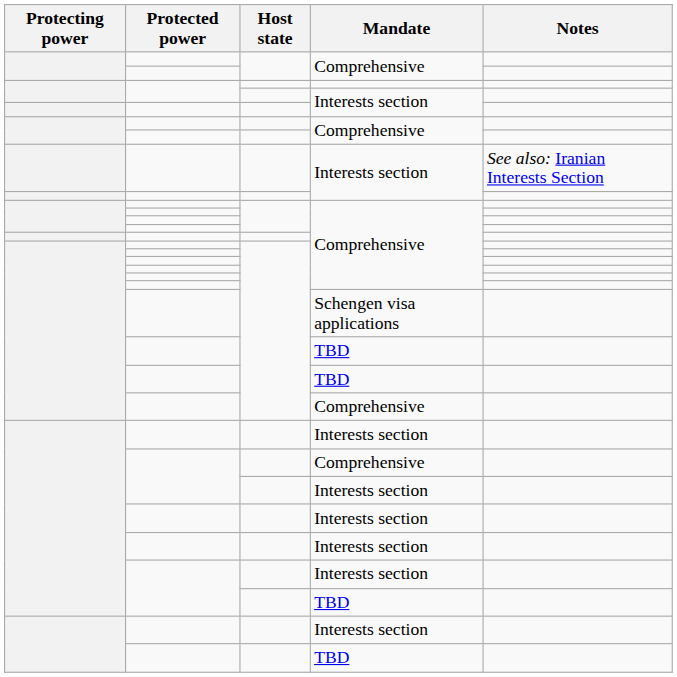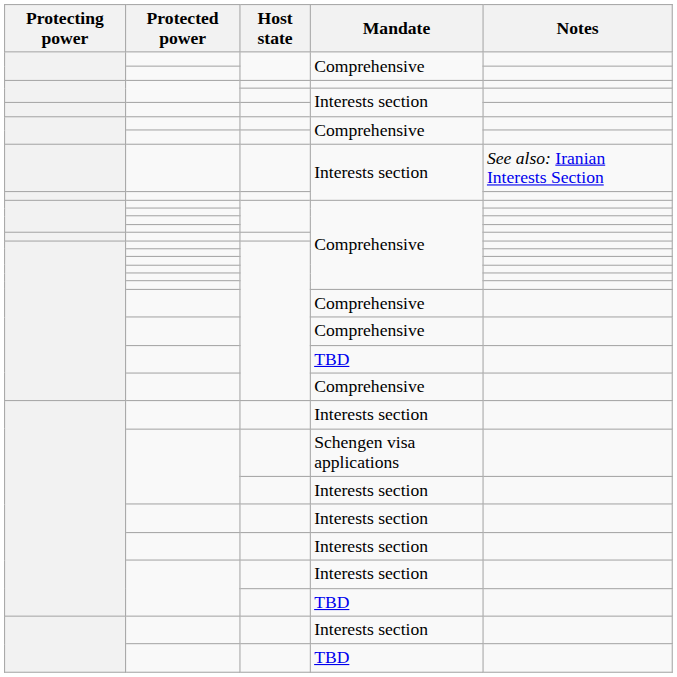(365, 312) Schengen visa applications -> (369, 303) Comprehensive
(332, 350) TBD -> (369, 330) Comprehensive
(369, 462) Comprehensive -> (365, 452) Schengen visa applications
